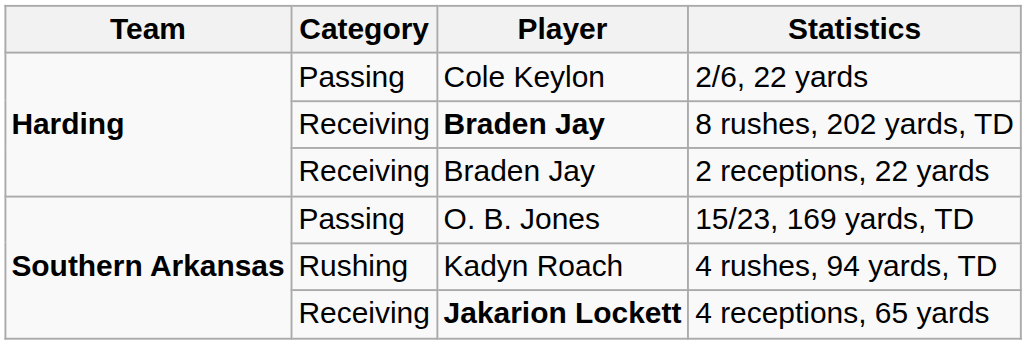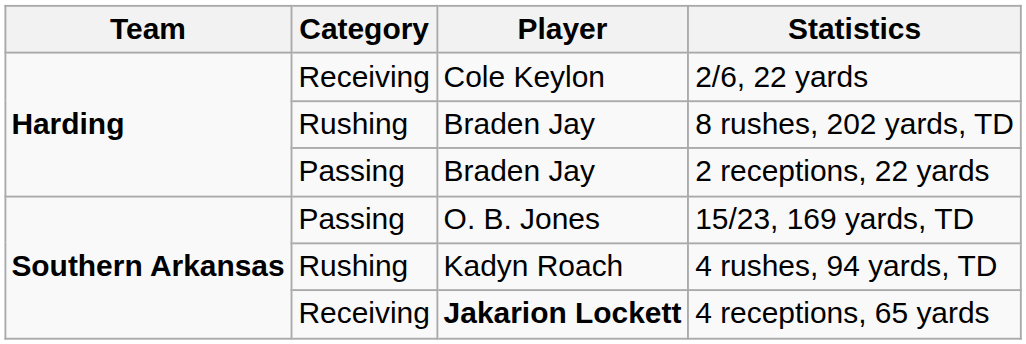(352, 76) Passing -> (364, 76) Receiving
(364, 124) Receiving -> (353, 124) Rushing
(524, 124) bold -> (519, 124) normal
(364, 171) Receiving -> (352, 171) Passing
